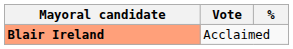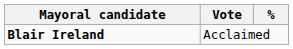(56, 35) lightsalmon background -> (56, 35) no background
